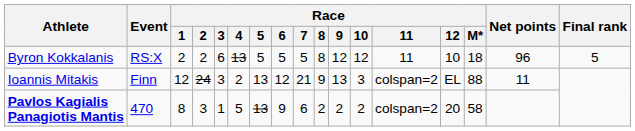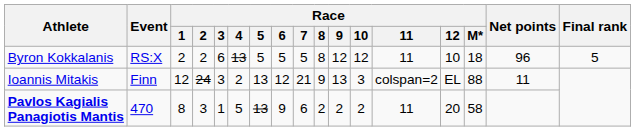(406, 109) colspan=2 -> (406, 109) 11
